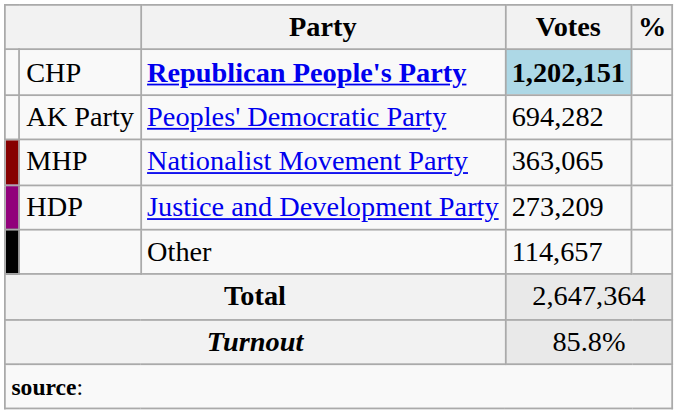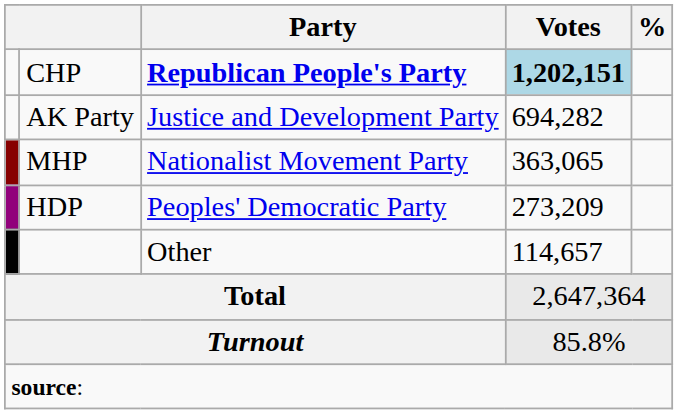(297, 116) Peoples' Democratic Party -> (323, 116) Justice and Development Party
(323, 206) Justice and Development Party -> (297, 206) Peoples' Democratic Party
